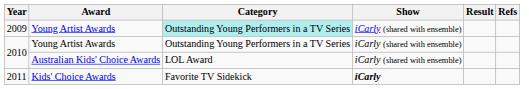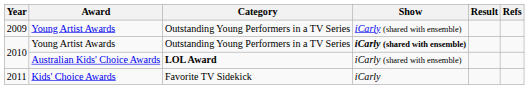(258, 28) paleturquoise background -> (258, 28) no background
(408, 44) normal -> (410, 44) bold
(189, 60) normal -> (191, 60) bold
(368, 76) bold -> (368, 76) normal
